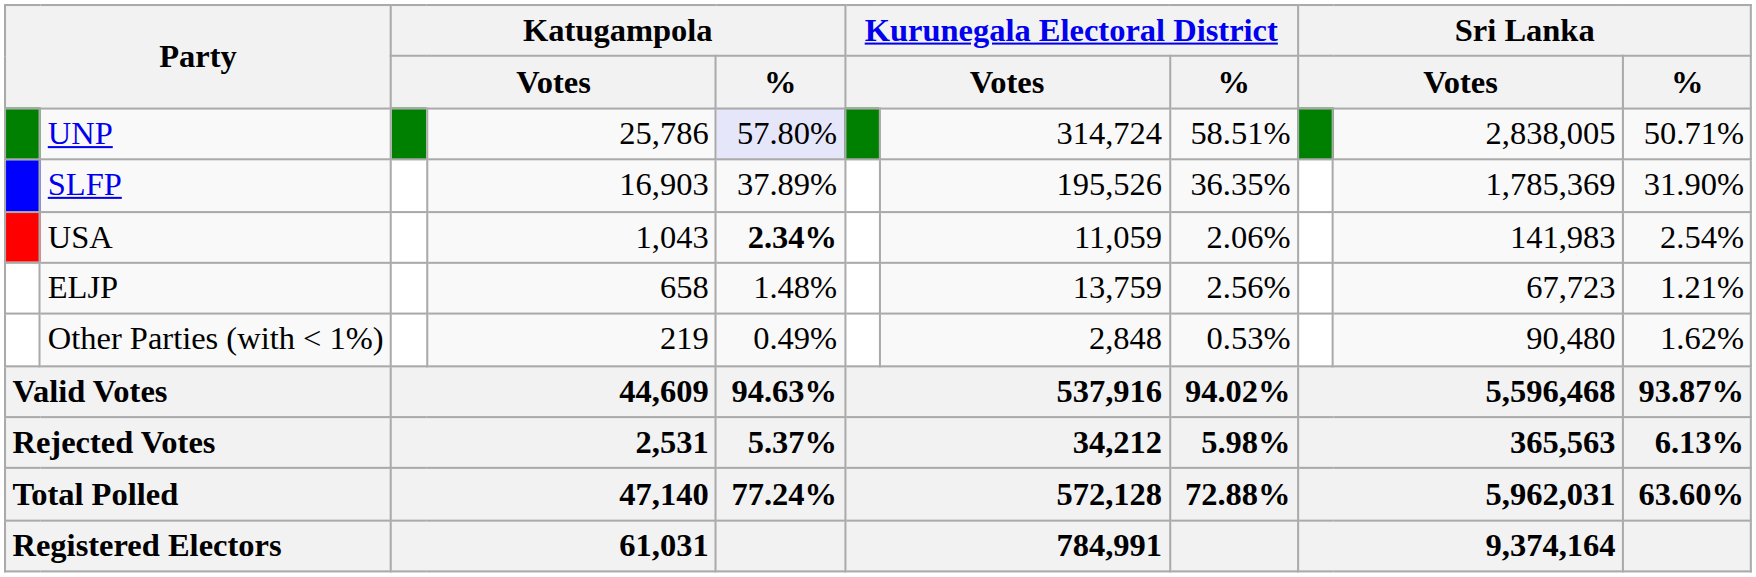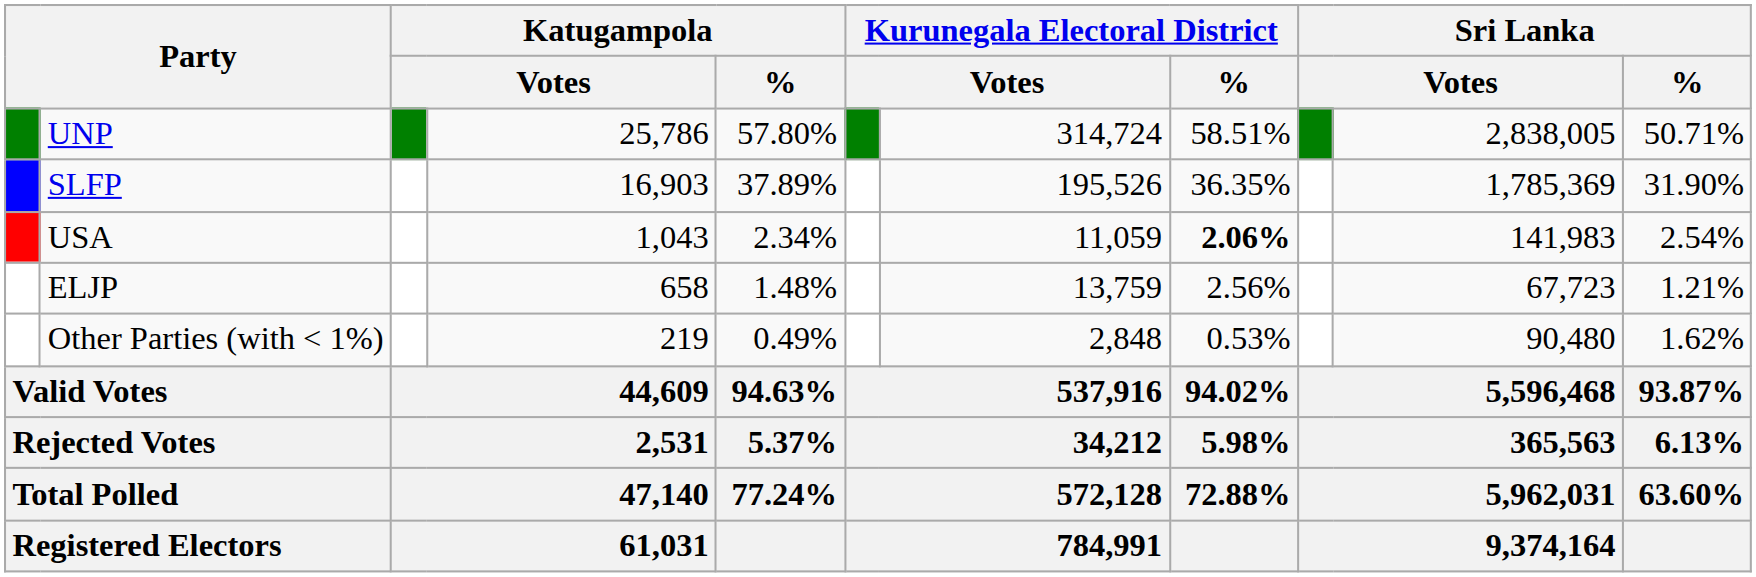(787, 133) lavender background -> (787, 133) no background
(792, 236) bold -> (795, 236) normal
(1249, 236) normal -> (1246, 236) bold
